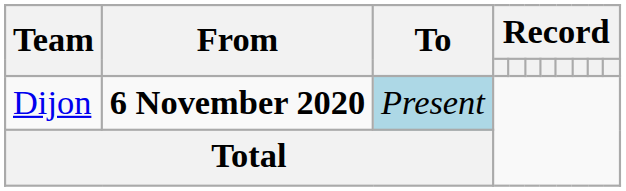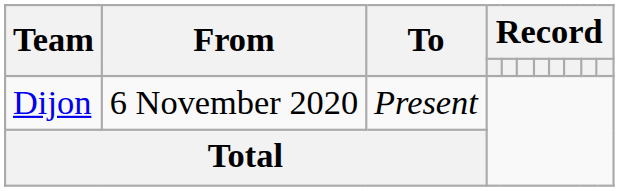(237, 102) bold -> (234, 102) normal
(433, 102) lightblue background -> (426, 102) no background
